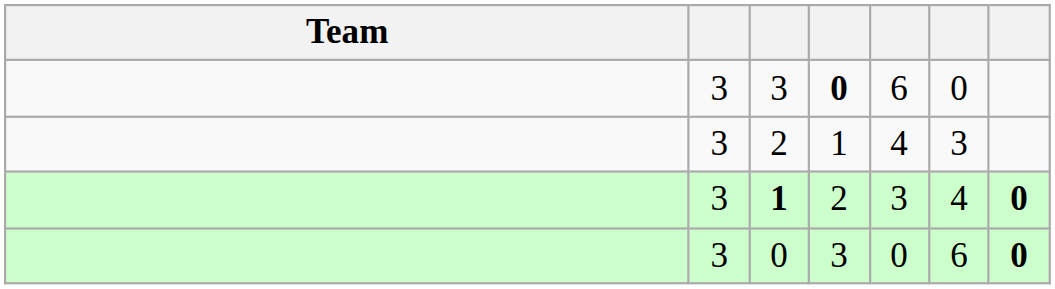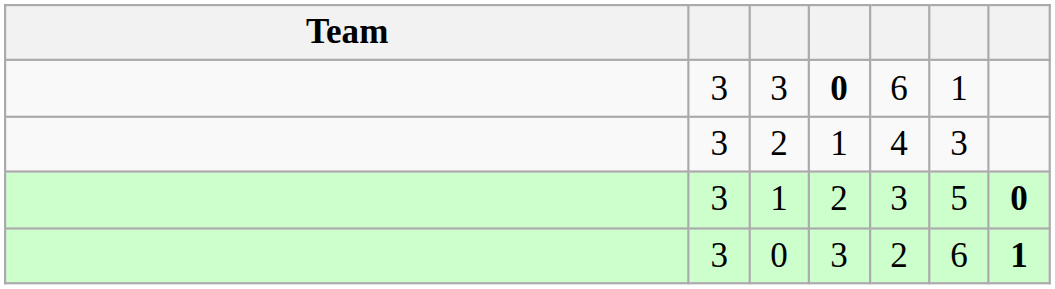(959, 87) 0 -> (959, 87) 1
(779, 198) bold -> (779, 198) normal
(959, 198) 4 -> (959, 198) 5
(899, 254) 0 -> (899, 254) 2
(1019, 254) 0 -> (1019, 254) 1
